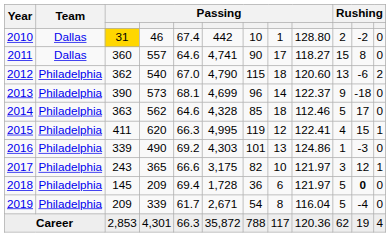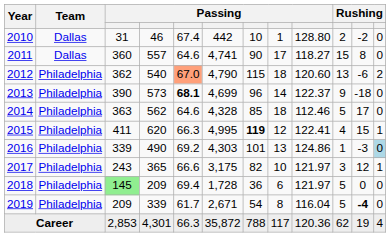(122, 37) gold background -> (122, 37) no background
(188, 74) no background -> (188, 74) lightsalmon background
(188, 93) normal -> (188, 93) bold
(256, 130) normal -> (256, 130) bold
(380, 148) no background -> (380, 148) lightblue background
(122, 185) no background -> (122, 185) lightgreen background
(363, 185) bold -> (363, 185) normal
(363, 204) normal -> (363, 204) bold
